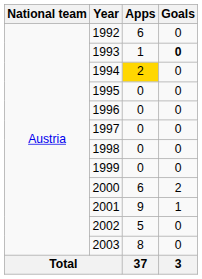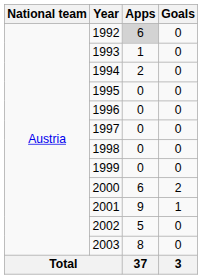(140, 33) no background -> (140, 33) lightgrey background
(178, 52) bold -> (178, 52) normal
(140, 71) gold background -> (140, 71) no background
